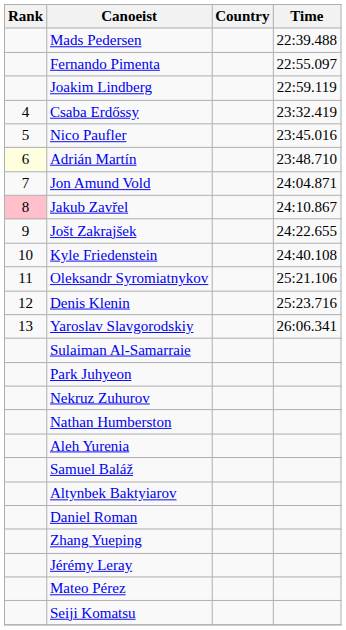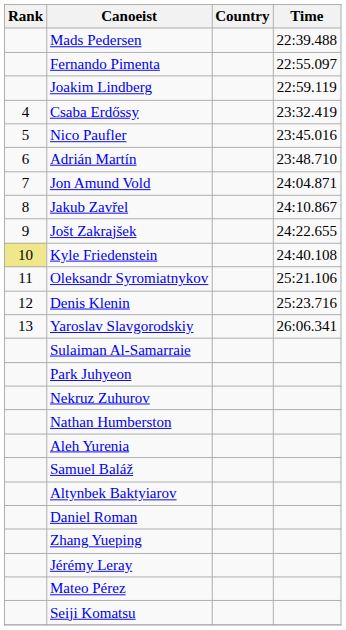(25, 159) lightyellow background -> (25, 159) no background
(25, 207) pink background -> (25, 207) no background
(25, 254) no background -> (25, 254) khaki background
